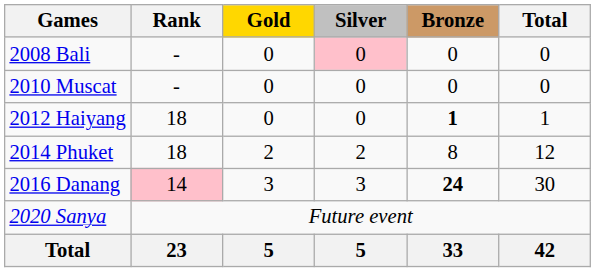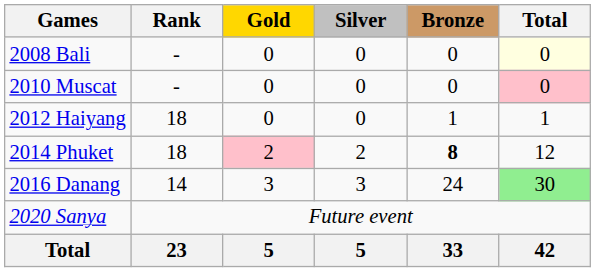(361, 53) pink background -> (361, 53) no background
(545, 53) no background -> (545, 53) lightyellow background
(545, 86) no background -> (545, 86) pink background
(453, 119) bold -> (453, 119) normal
(269, 151) no background -> (269, 151) pink background
(453, 151) normal -> (453, 151) bold
(177, 184) pink background -> (177, 184) no background
(453, 184) bold -> (453, 184) normal
(545, 184) no background -> (545, 184) lightgreen background
